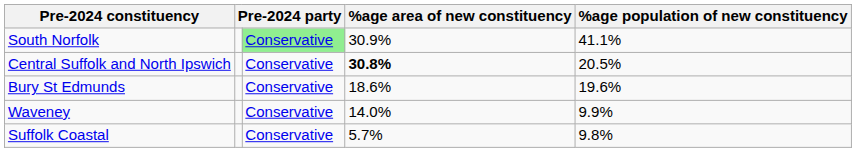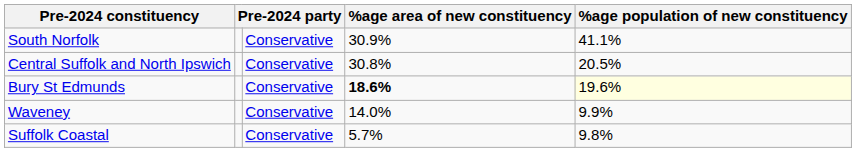(289, 40) lightgreen background -> (289, 40) no background
(370, 64) bold -> (370, 64) normal
(370, 87) normal -> (370, 87) bold
(600, 87) no background -> (600, 87) lightyellow background
